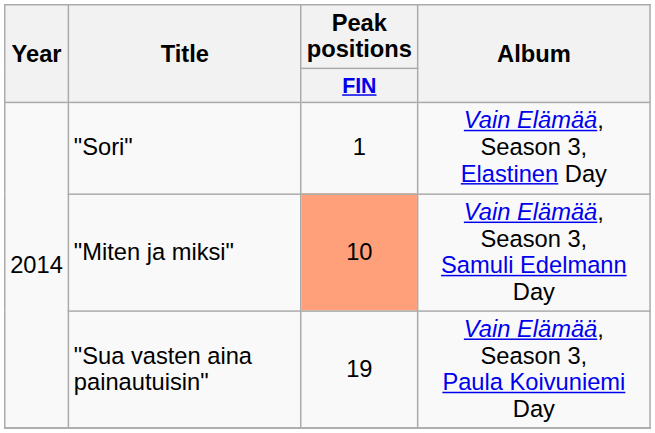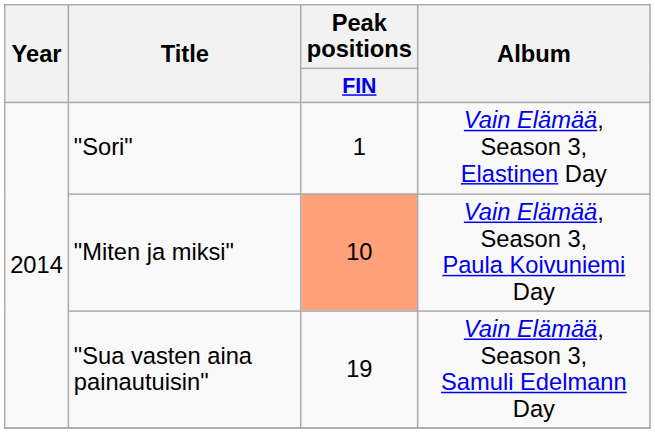(534, 251) Vain Elämää, Season 3, Samuli Edelmann Day -> (534, 251) Vain Elämää, Season 3, Paula Koivuniemi Day
(534, 369) Vain Elämää, Season 3, Paula Koivuniemi Day -> (534, 369) Vain Elämää, Season 3, Samuli Edelmann Day
